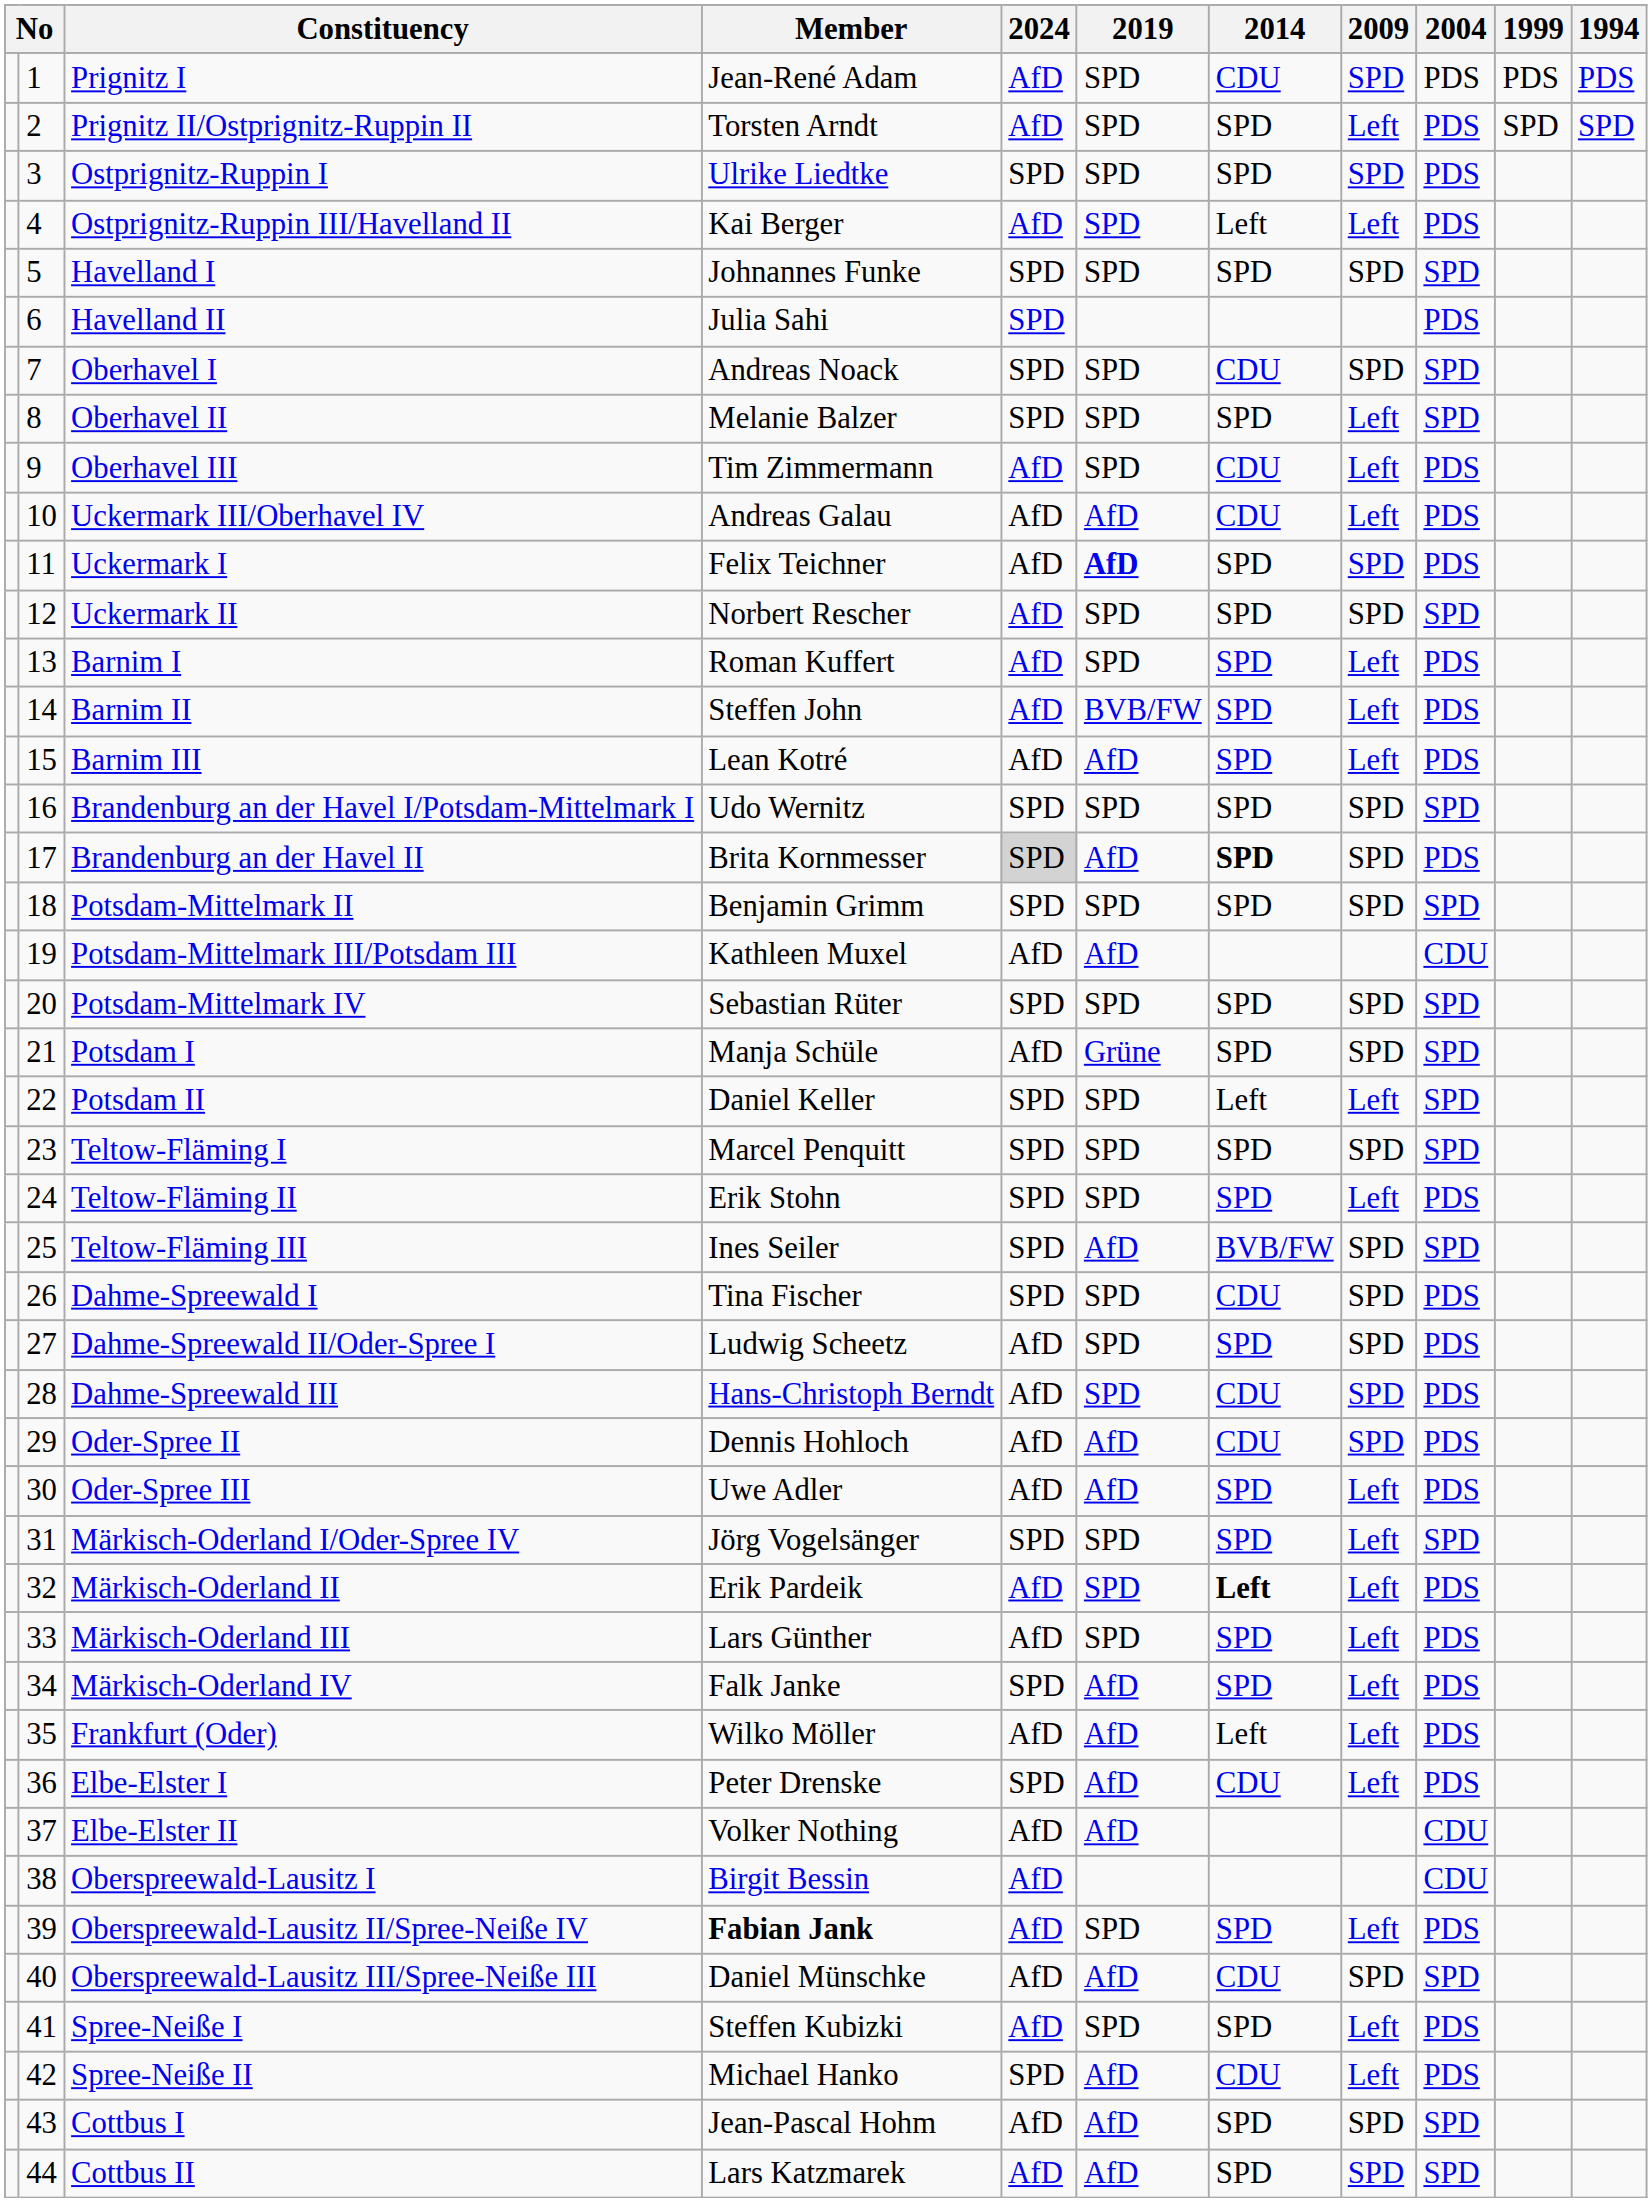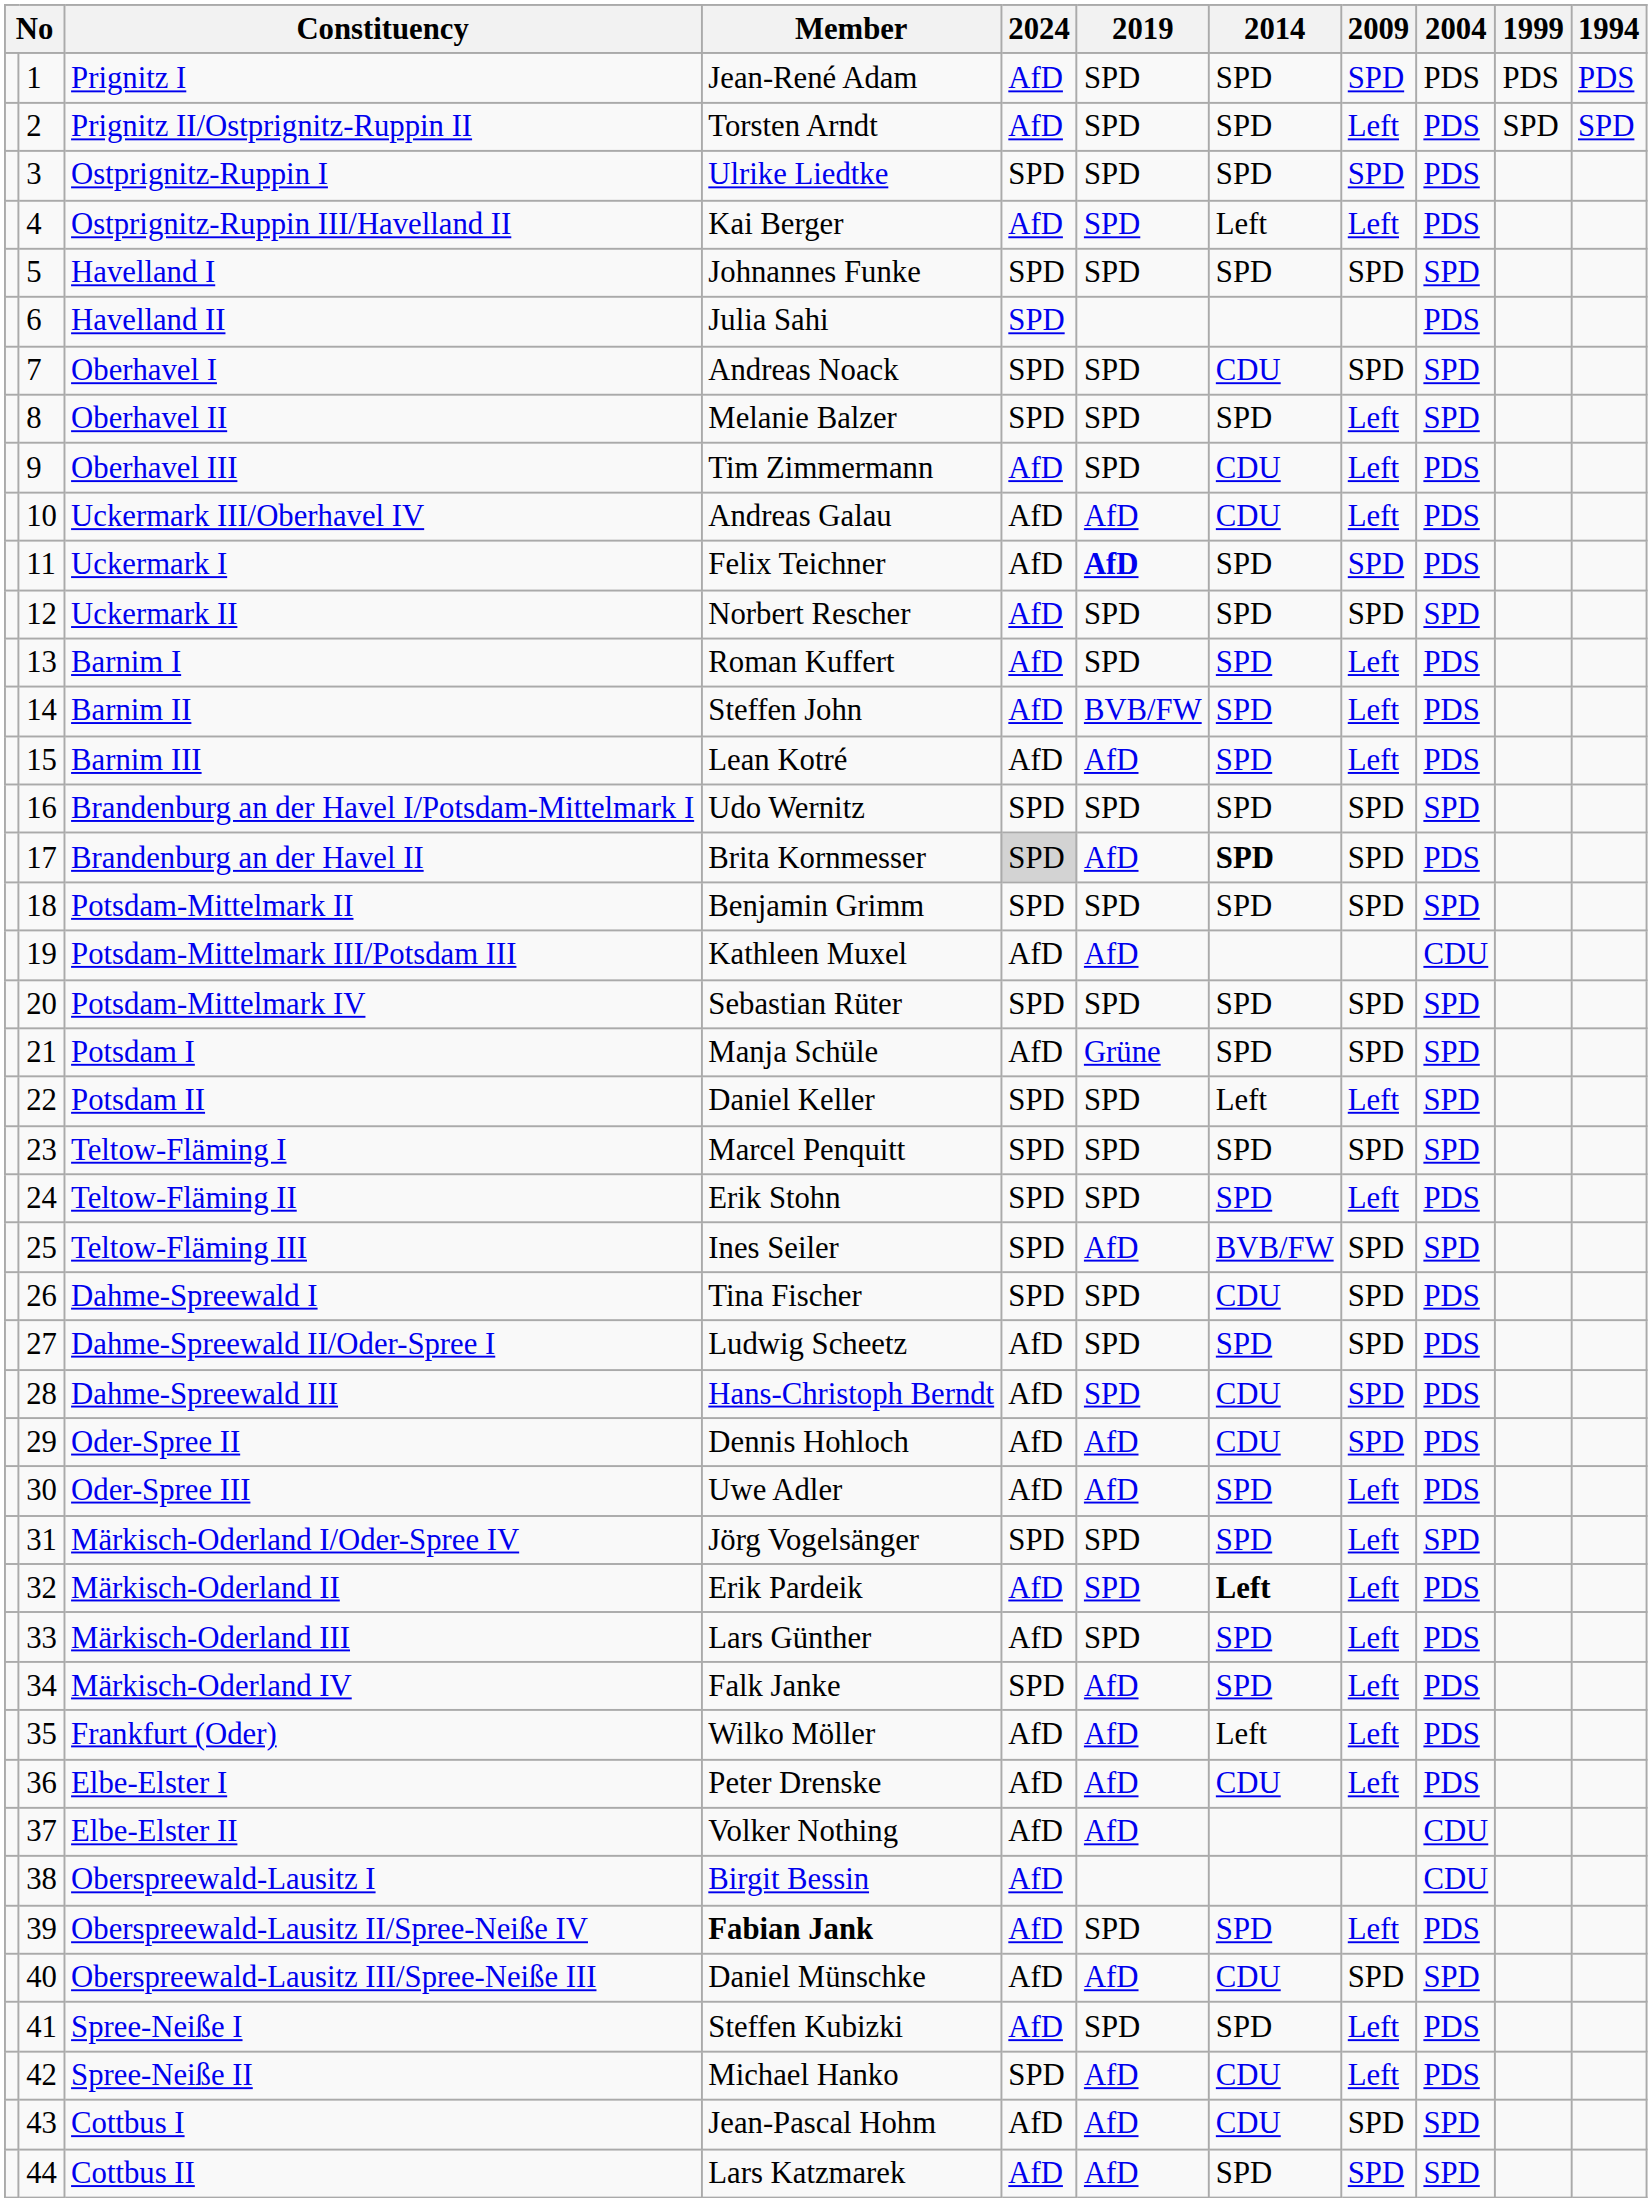(1248, 77) CDU -> (1244, 77) SPD
(1036, 1782) SPD -> (1036, 1782) AfD
(1244, 2123) SPD -> (1248, 2123) CDU
